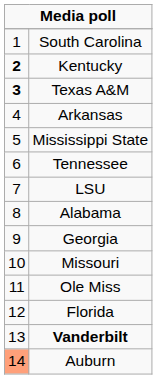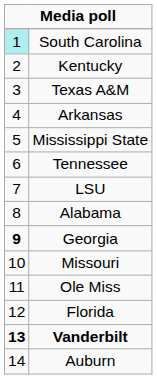(17, 41) no background -> (17, 41) paleturquoise background
(17, 66) bold -> (17, 66) normal
(17, 90) bold -> (17, 90) normal
(17, 238) normal -> (17, 238) bold
(17, 336) normal -> (17, 336) bold
(17, 361) lightsalmon background -> (17, 361) no background
